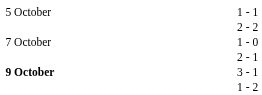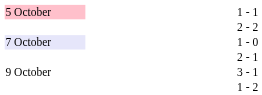(28, 12) no background -> (28, 12) pink background
(28, 42) no background -> (28, 42) lavender background
(30, 72) bold -> (28, 72) normal
